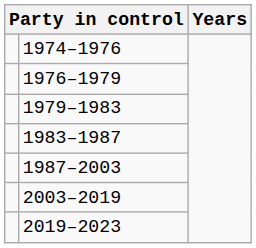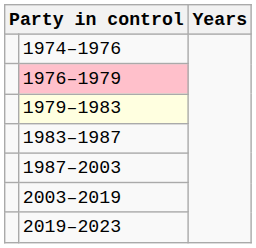(72, 79) no background -> (72, 79) pink background
(72, 109) no background -> (72, 109) lightyellow background
